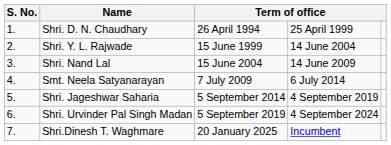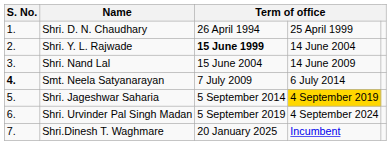(230, 47) normal -> (231, 47) bold
(11, 81) normal -> (11, 81) bold
(334, 98) no background -> (334, 98) gold background
